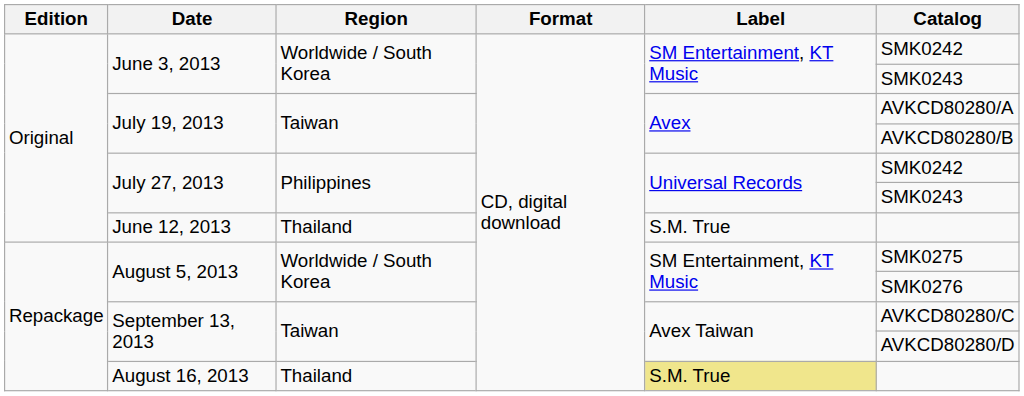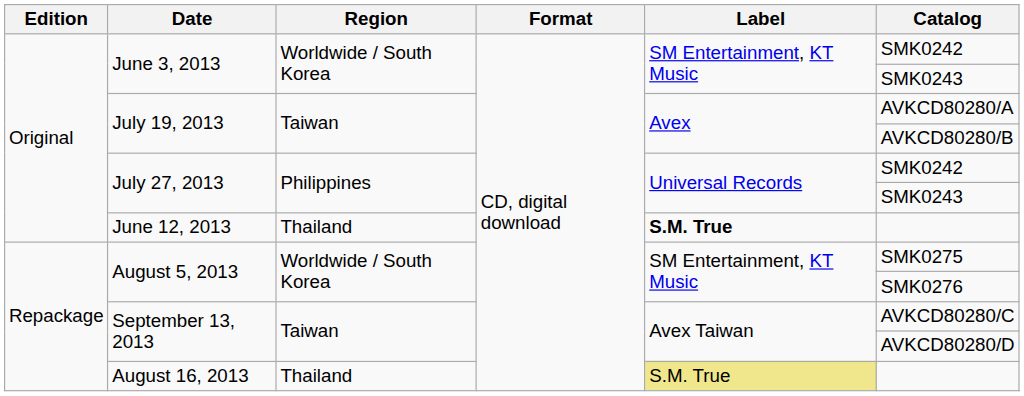(690, 227) normal -> (691, 227) bold
